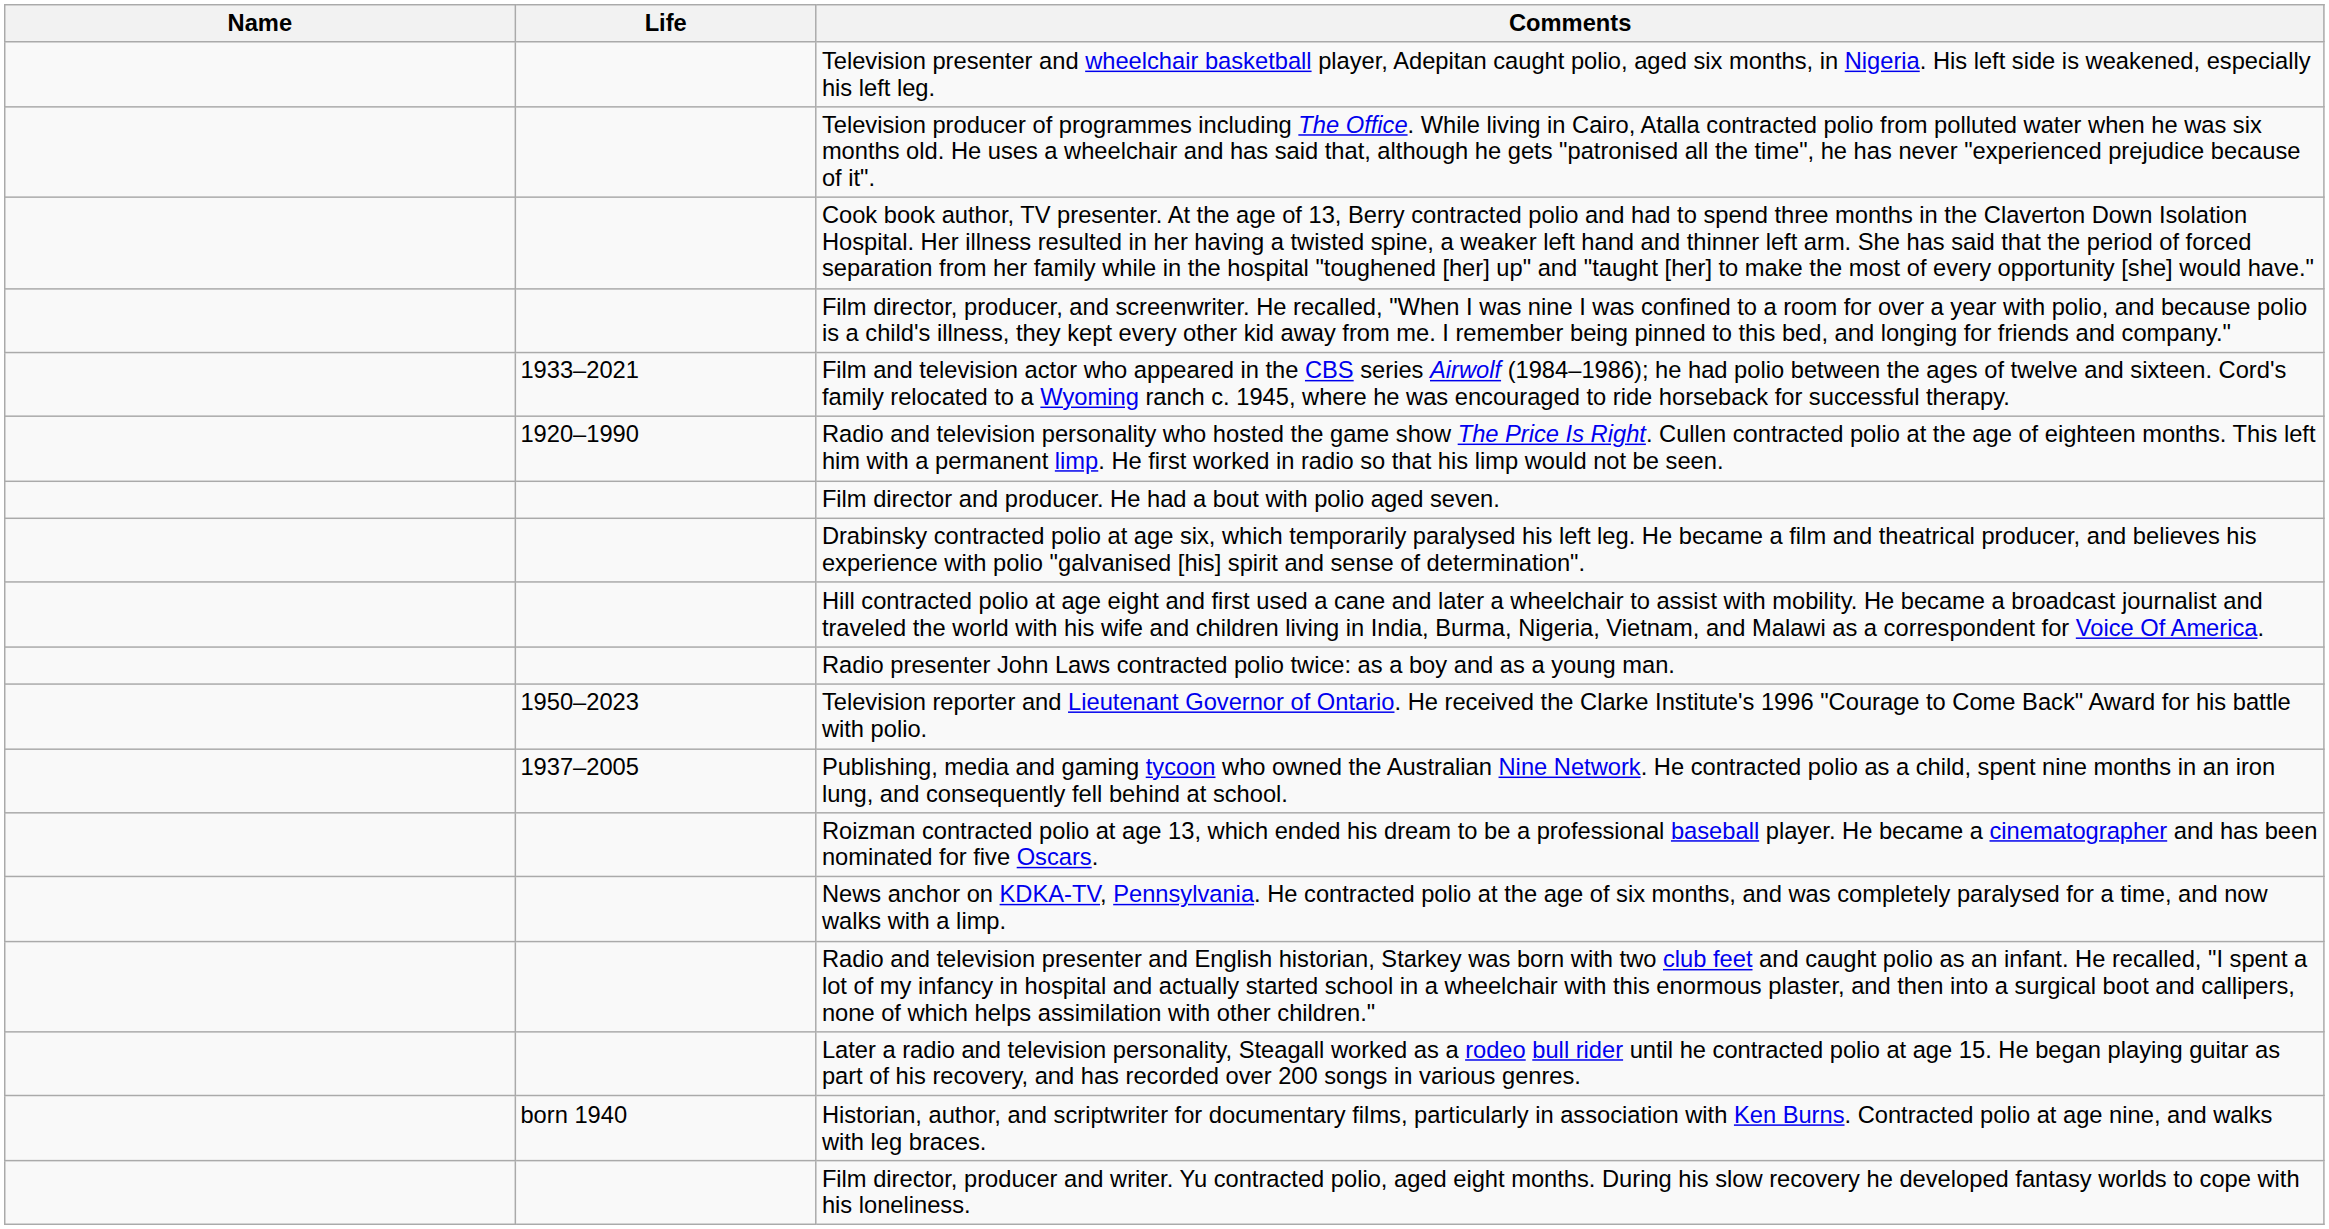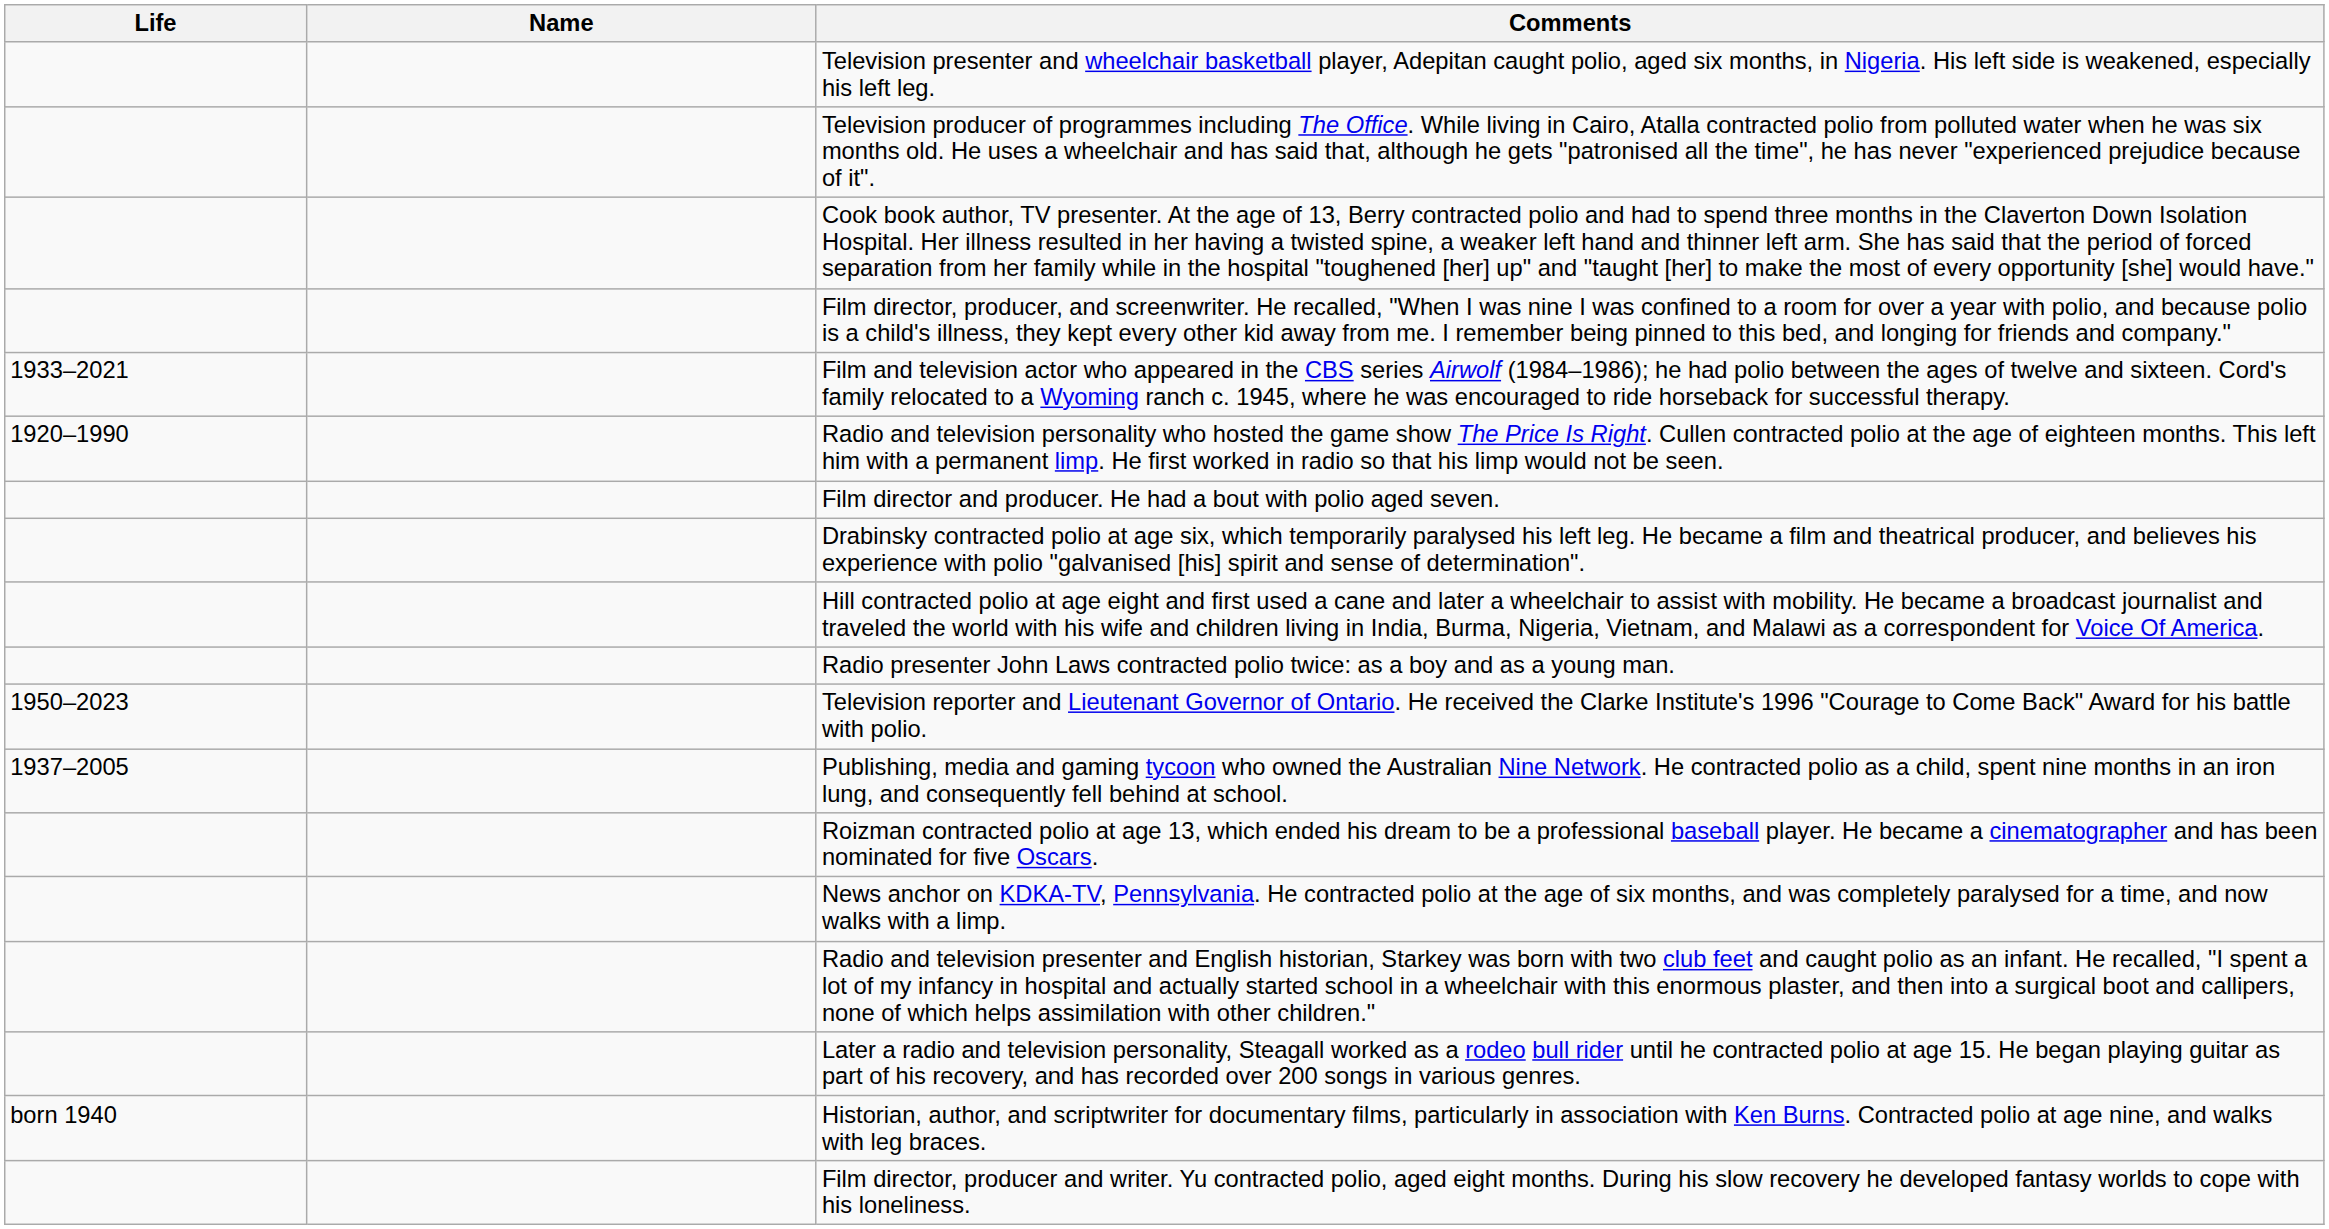columns swapped: (260, 23) <-> (666, 23)
